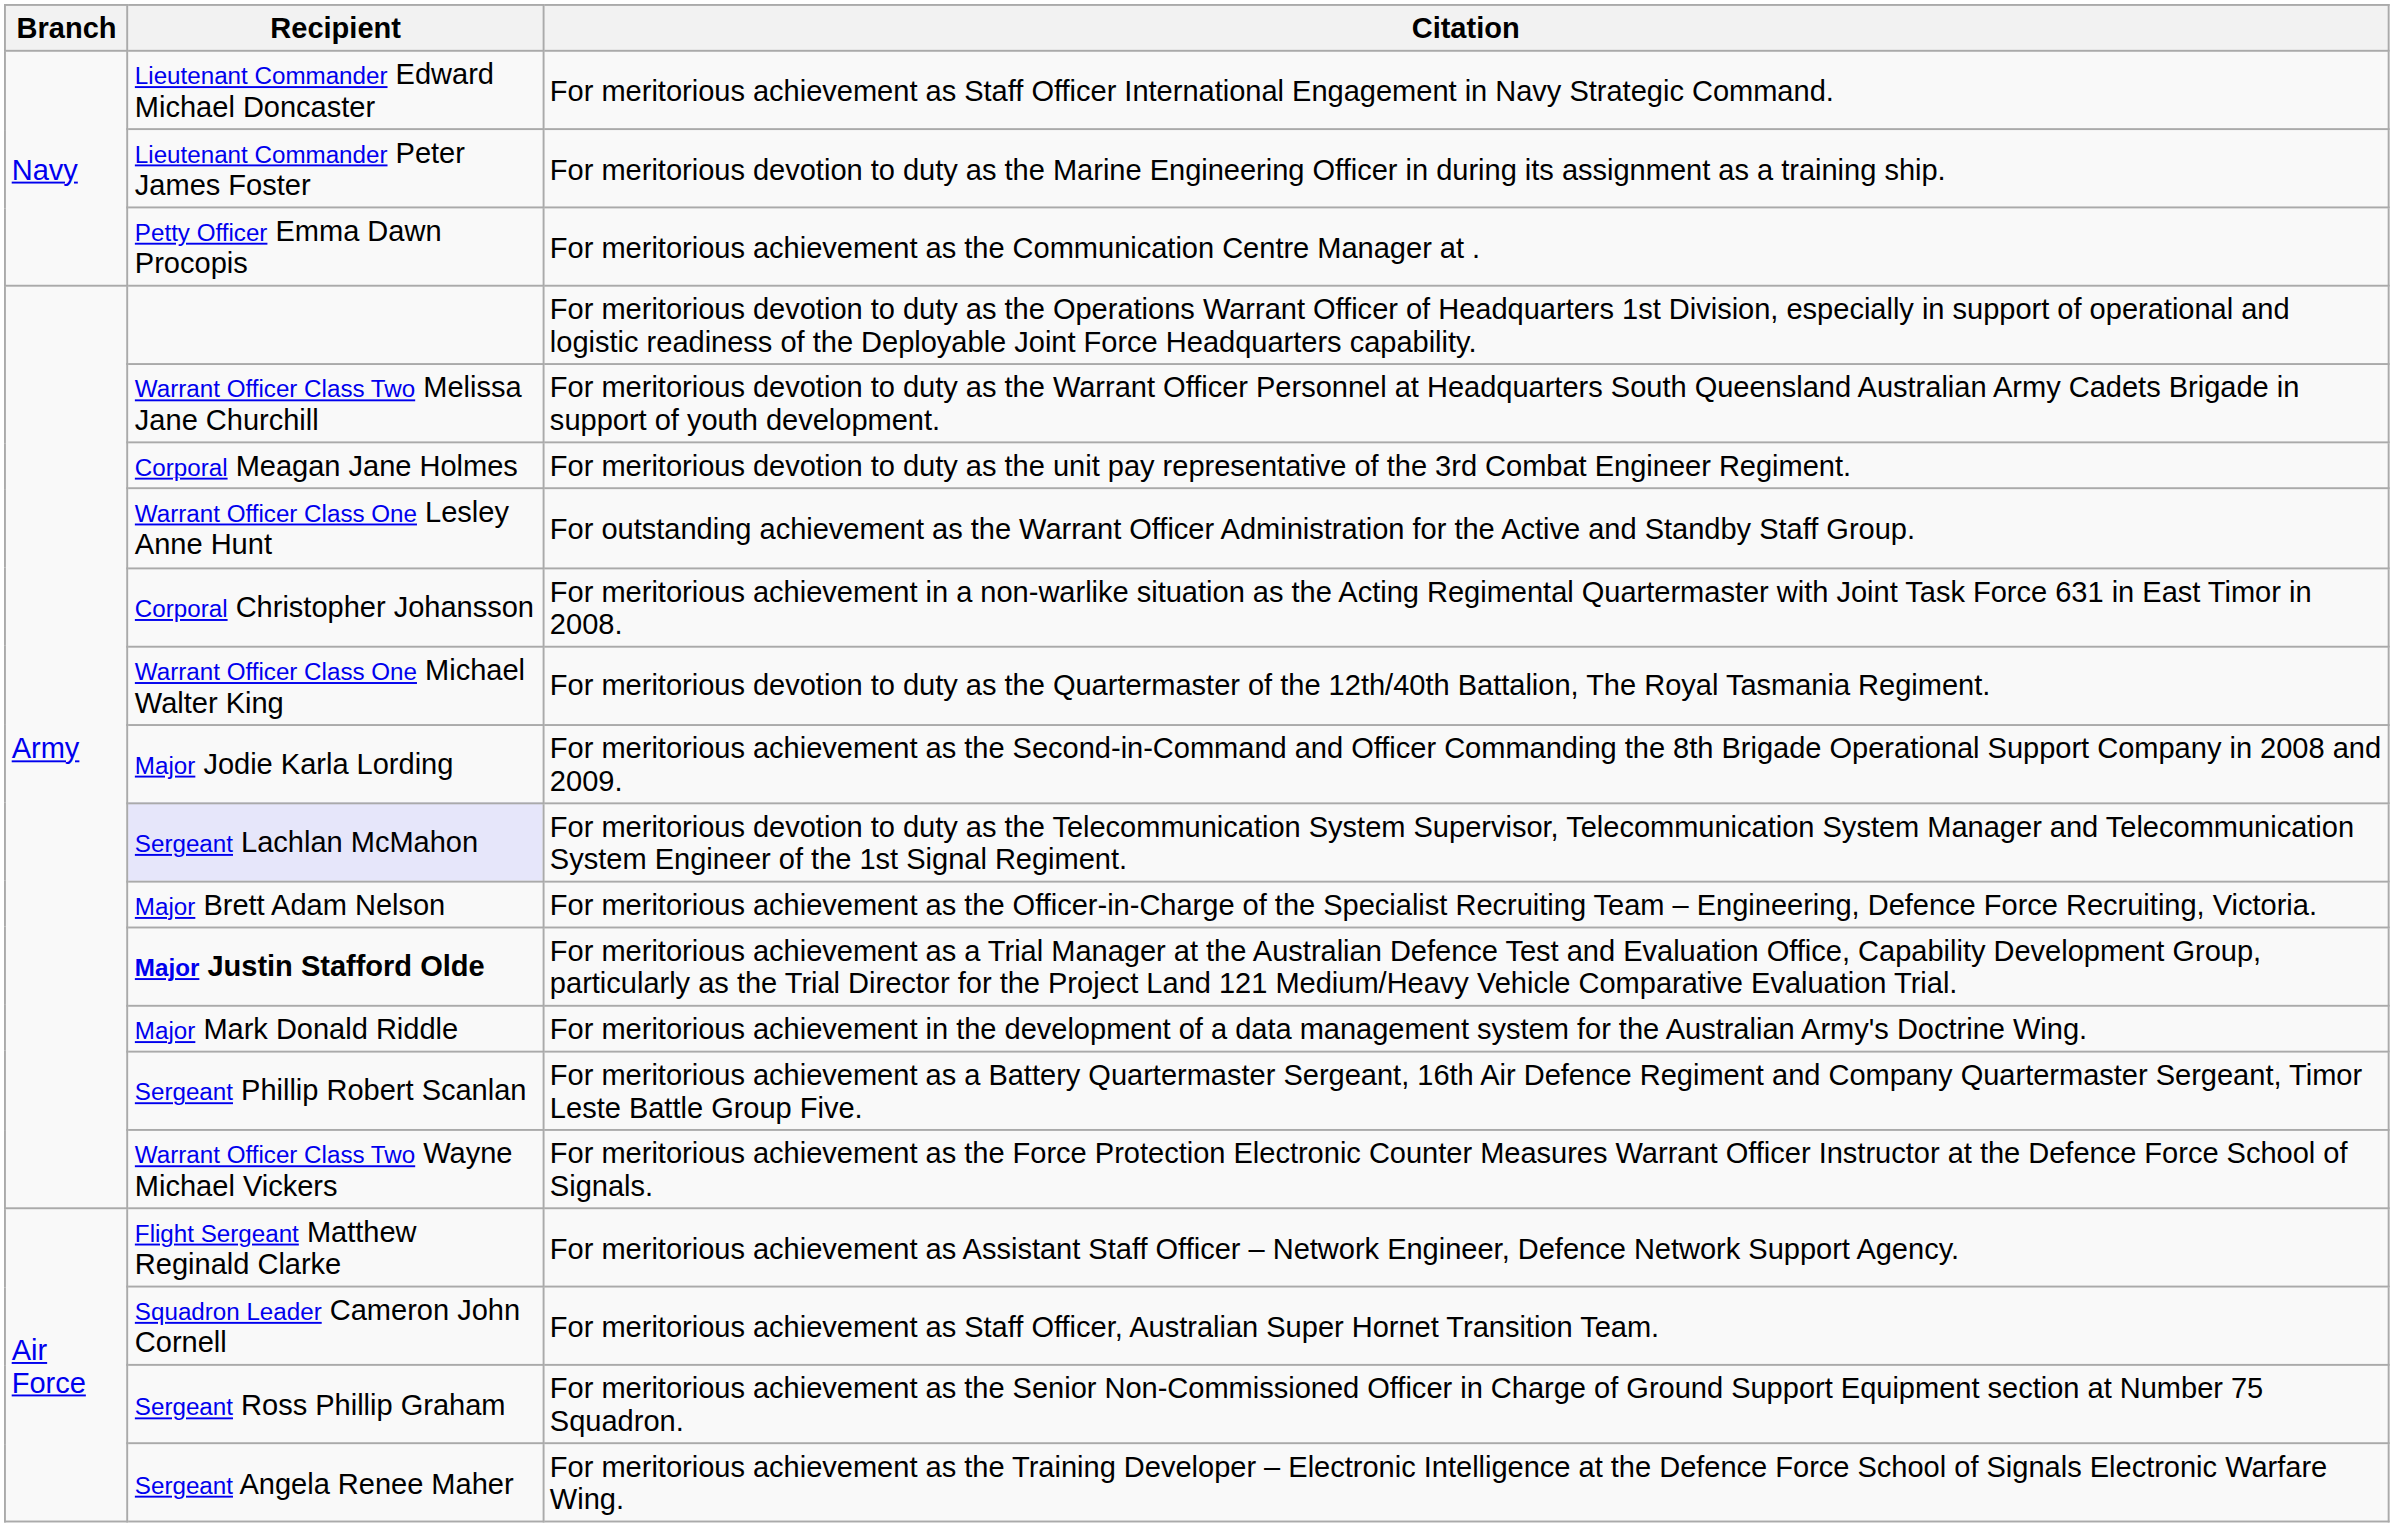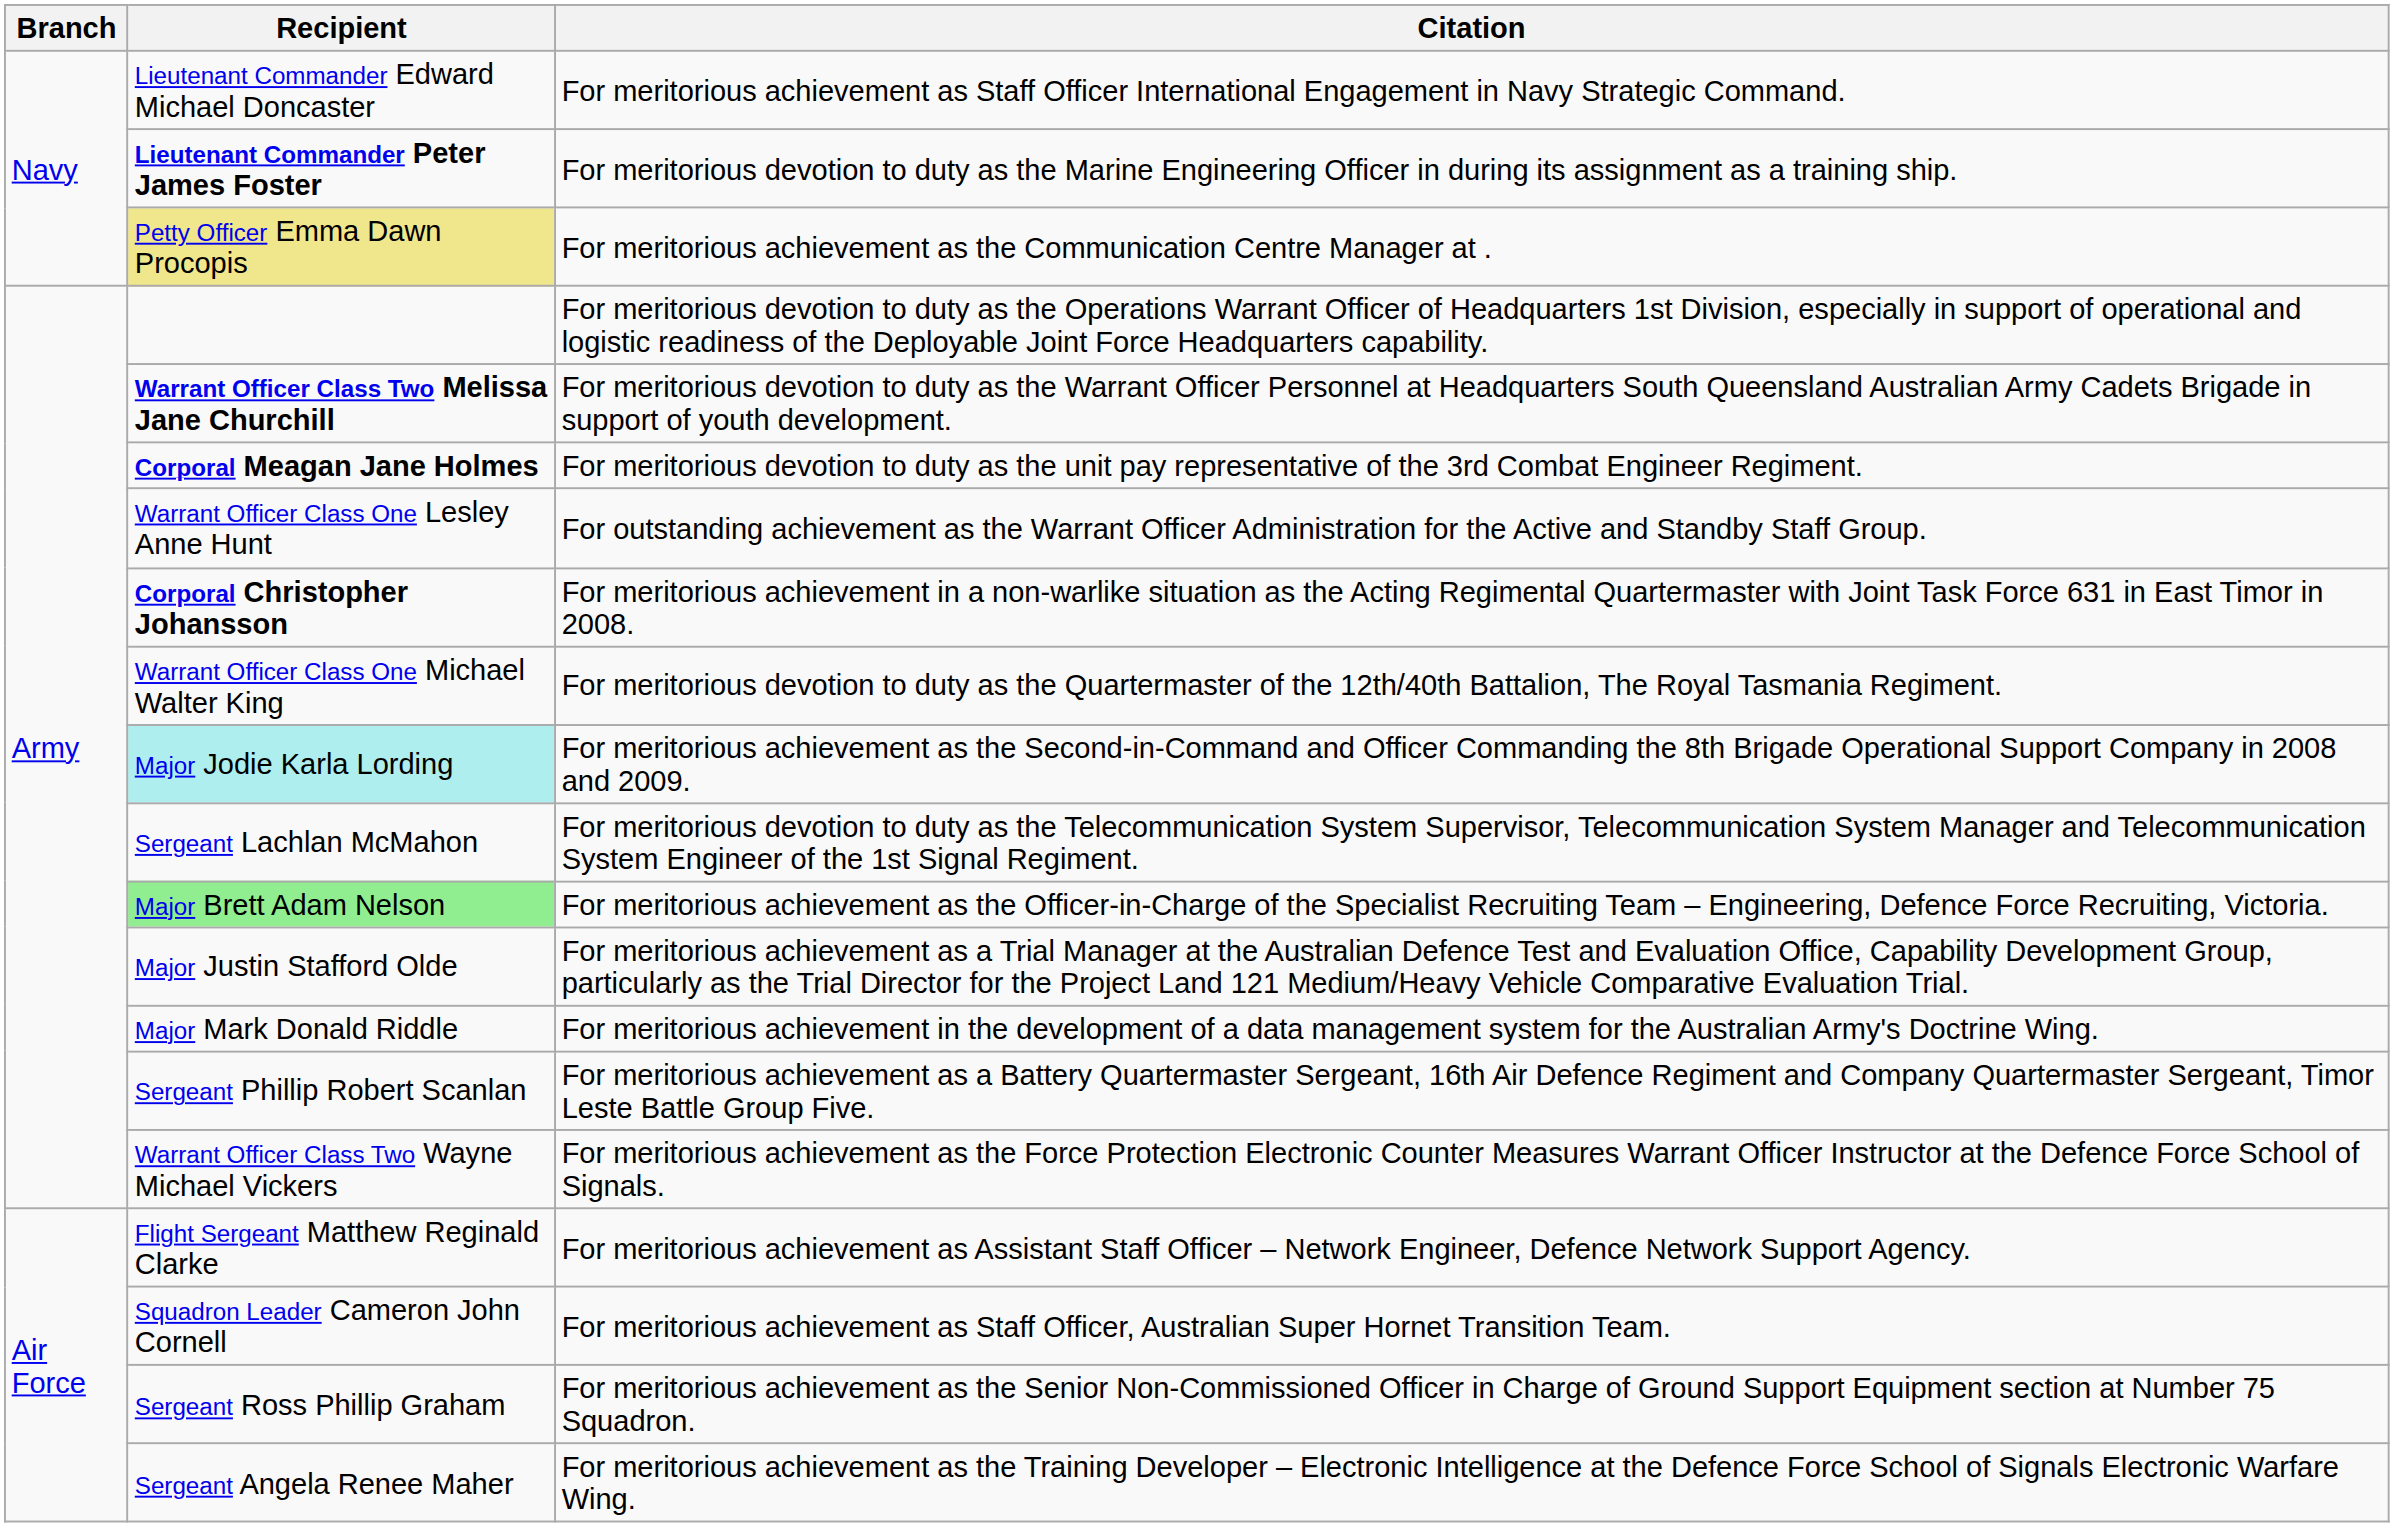(300, 169) normal -> (310, 169) bold
(288, 247) no background -> (288, 247) khaki background
(328, 404) normal -> (341, 404) bold
(326, 466) normal -> (337, 466) bold
(334, 607) normal -> (271, 607) bold
(294, 764) no background -> (294, 764) paleturquoise background
(306, 842) lavender background -> (306, 842) no background
(290, 904) no background -> (290, 904) lightgreen background
(310, 967) bold -> (296, 967) normal
